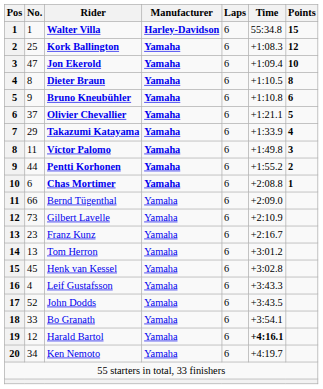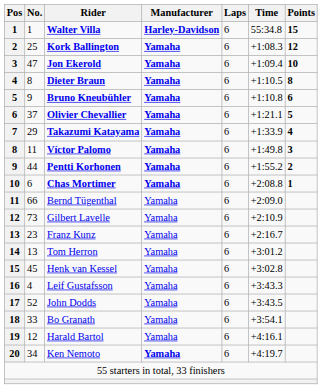(267, 337) bold -> (267, 337) normal
(161, 354) normal -> (162, 354) bold
